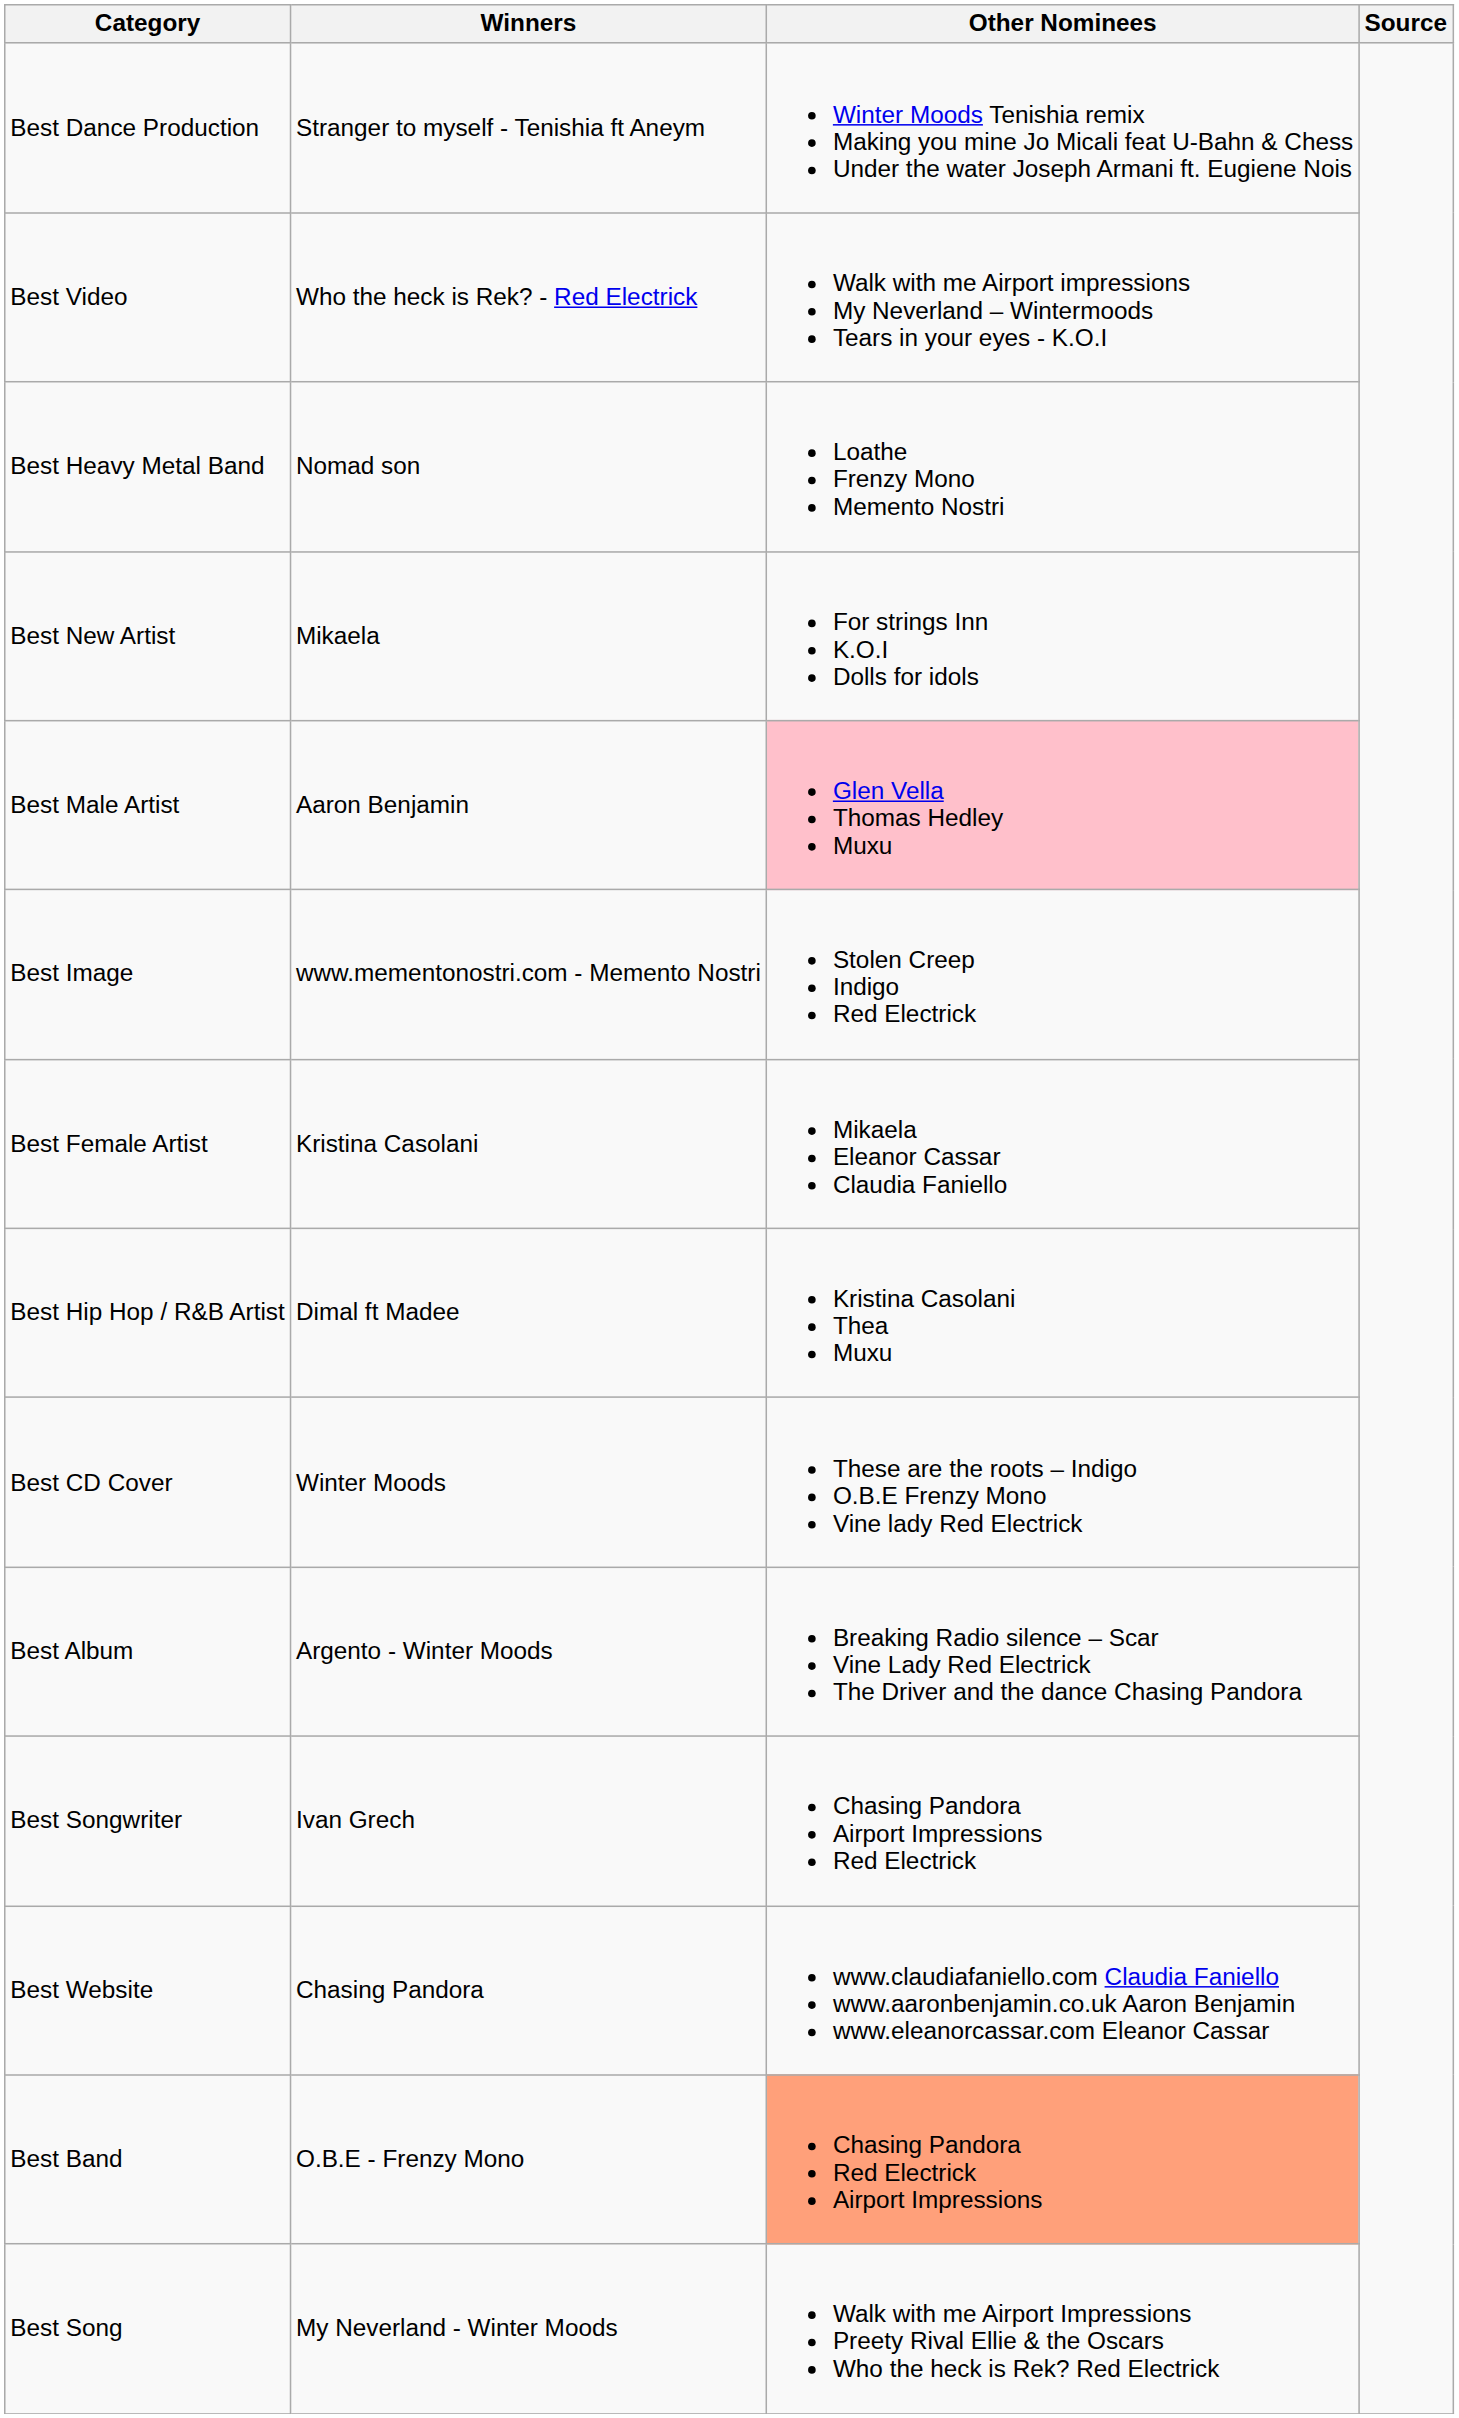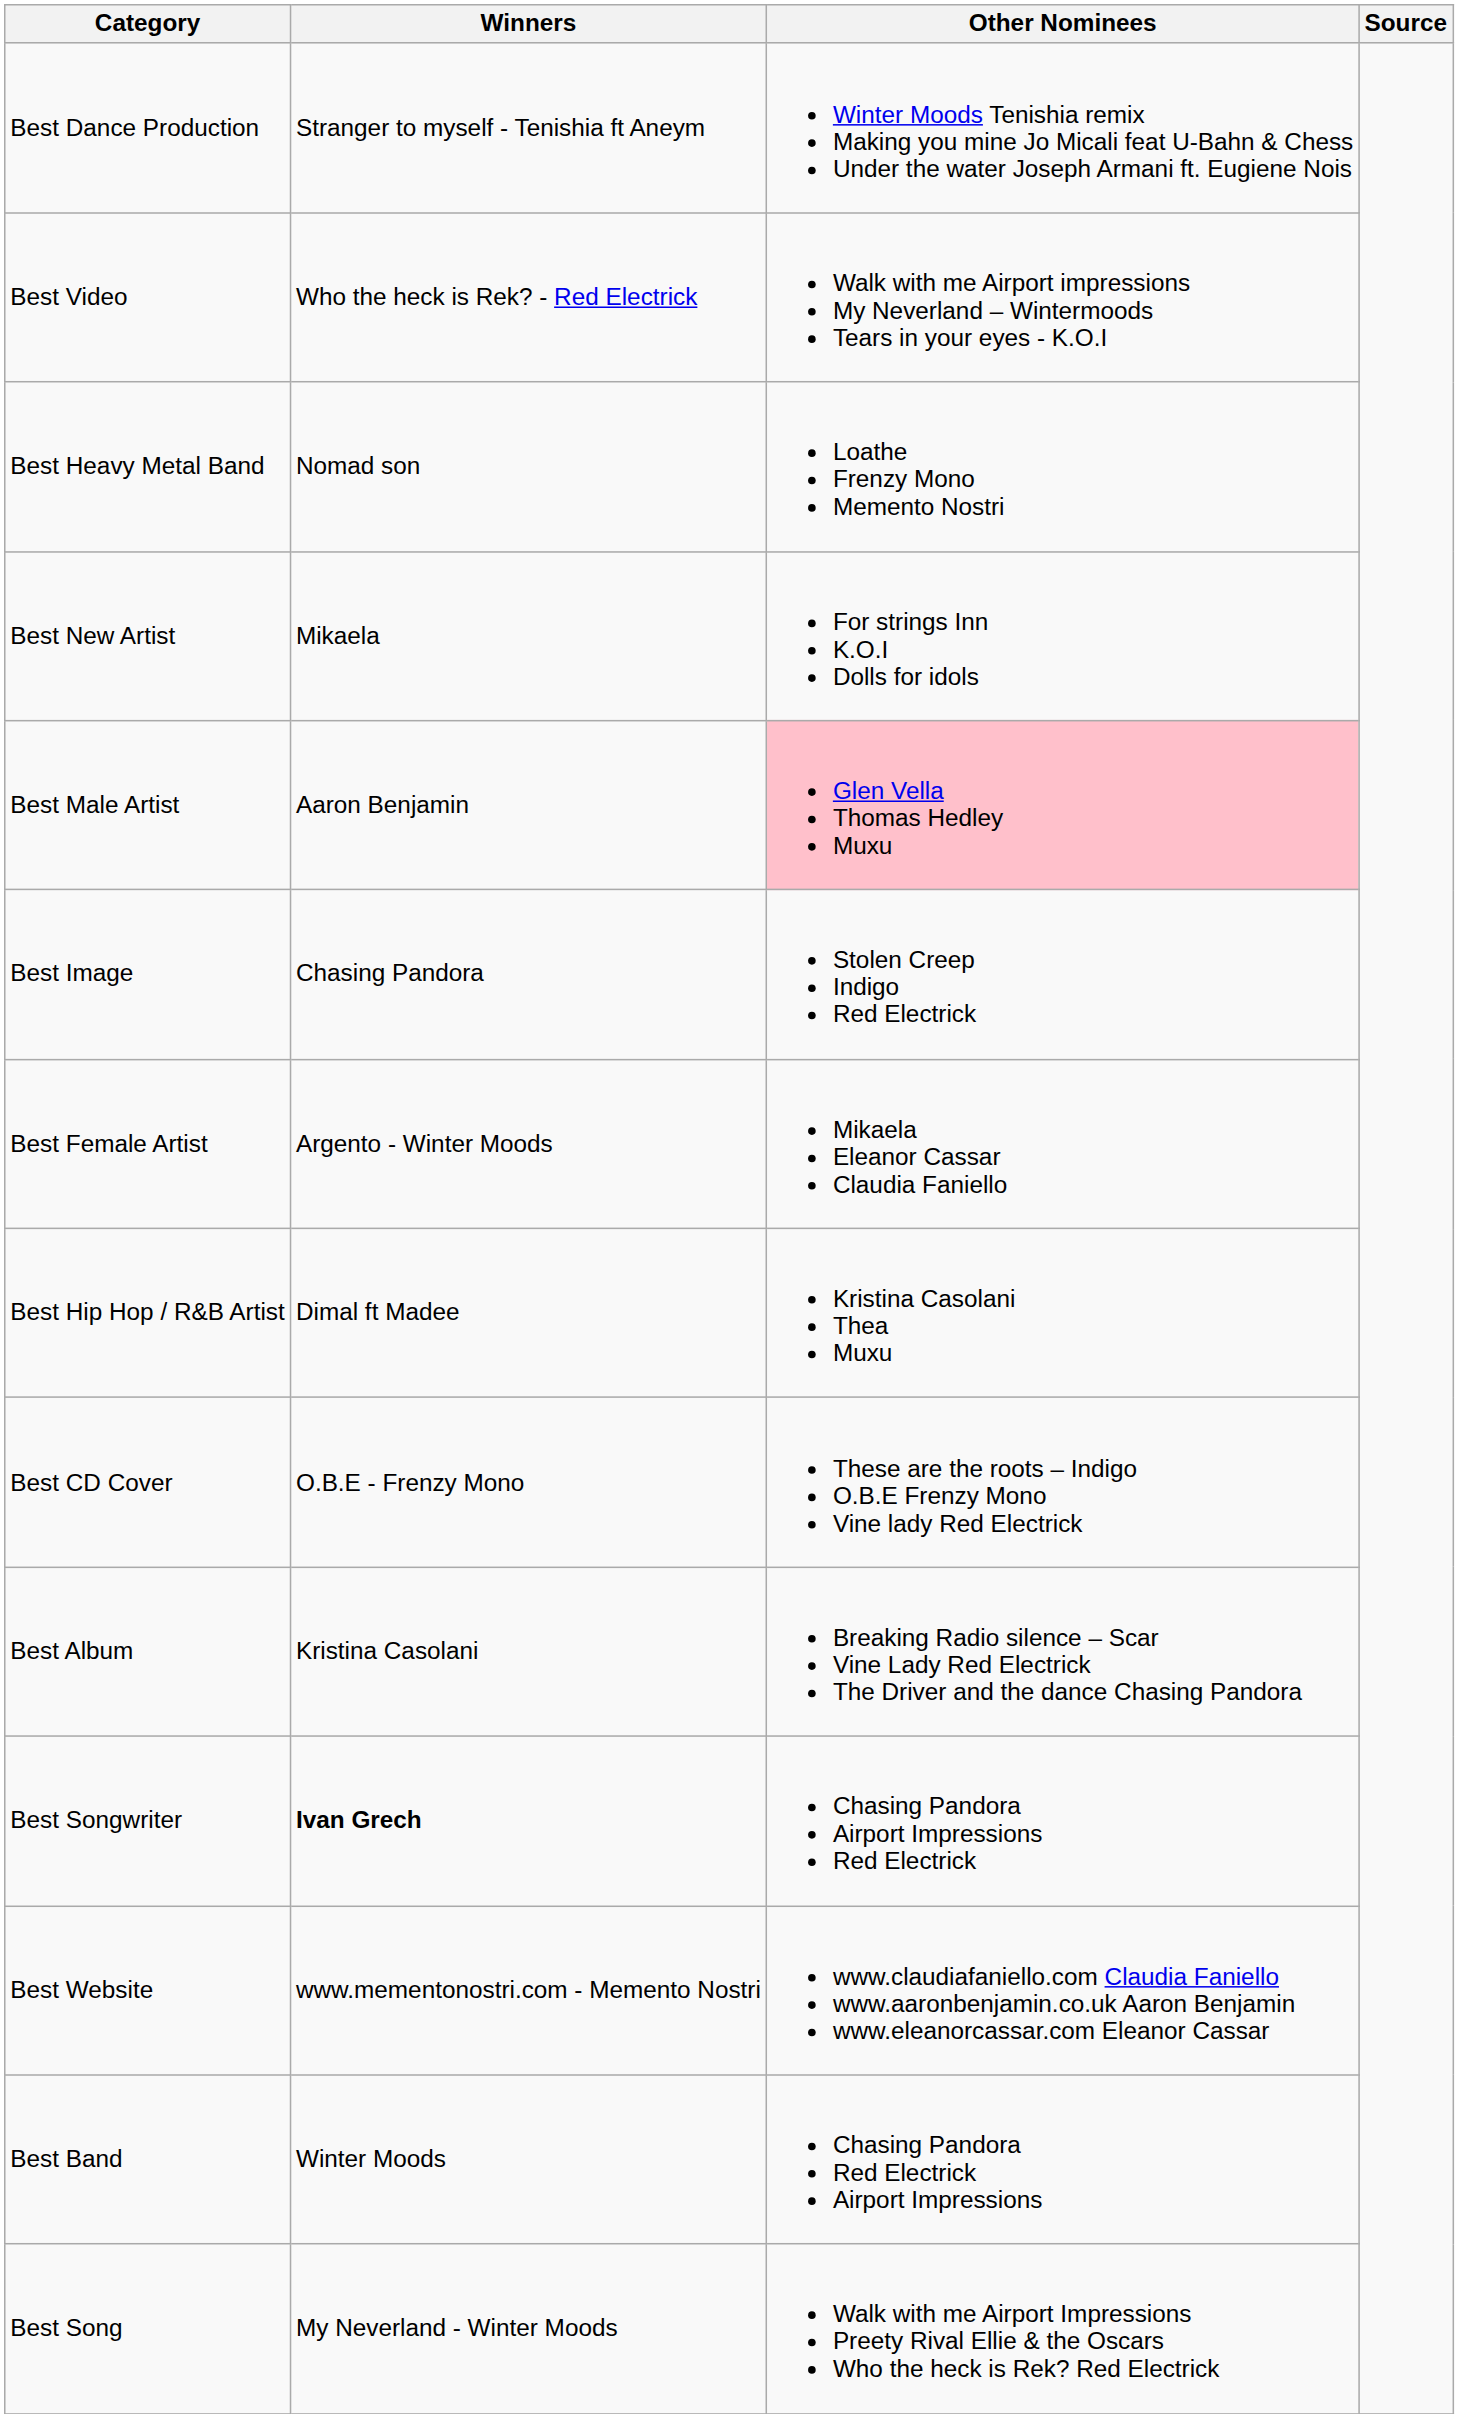(528, 974) www.mementonostri.com - Memento Nostri -> (390, 974) Chasing Pandora
(387, 1143) Kristina Casolani -> (424, 1143) Argento - Winter Moods
(371, 1482) Winter Moods -> (410, 1482) O.B.E - Frenzy Mono
(424, 1651) Argento - Winter Moods -> (387, 1651) Kristina Casolani
(355, 1820) normal -> (359, 1820) bold
(390, 1989) Chasing Pandora -> (528, 1989) www.mementonostri.com - Memento Nostri
(410, 2159) O.B.E - Frenzy Mono -> (371, 2159) Winter Moods
(1063, 2173) lightsalmon background -> (1063, 2173) no background
